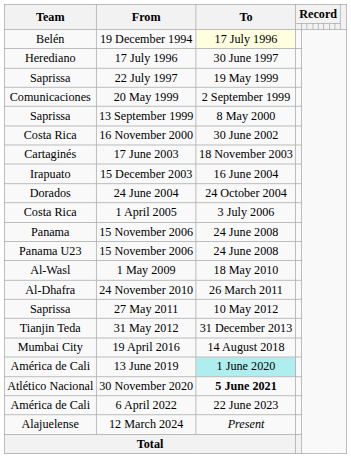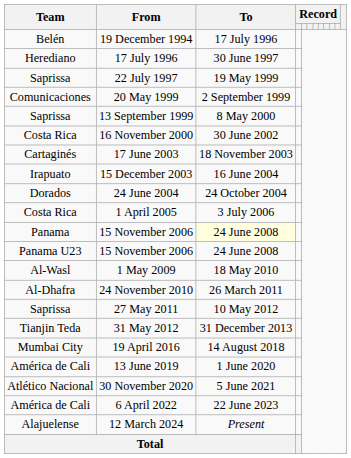(246, 39) lightyellow background -> (246, 39) no background
(246, 231) no background -> (246, 231) lightyellow background
(246, 366) paleturquoise background -> (246, 366) no background
(246, 386) bold -> (246, 386) normal
